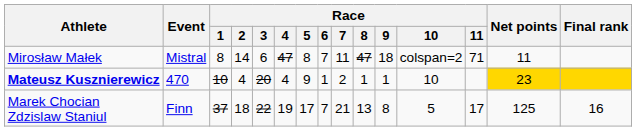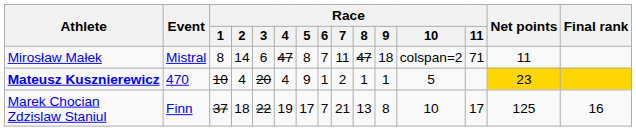(431, 79) 10 -> (431, 79) 5
(431, 109) 5 -> (431, 109) 10
